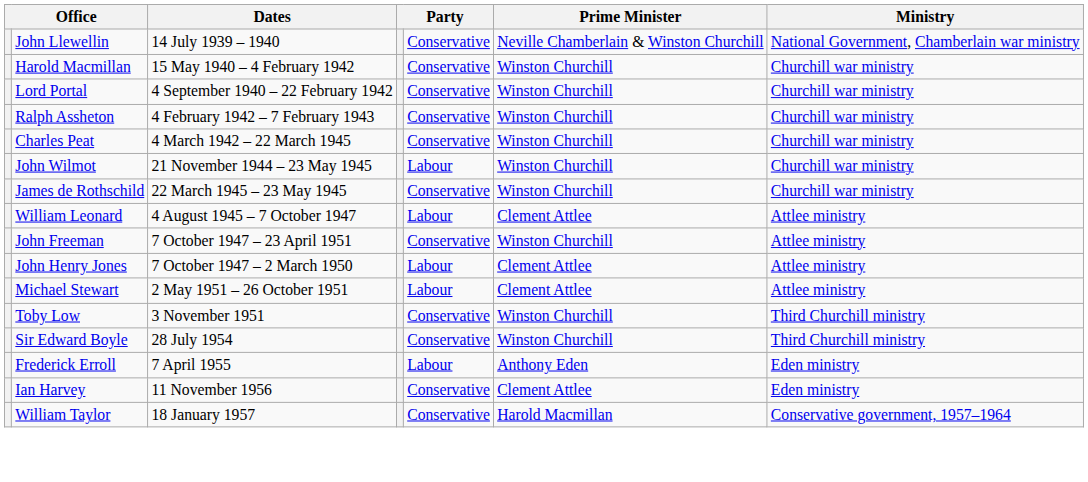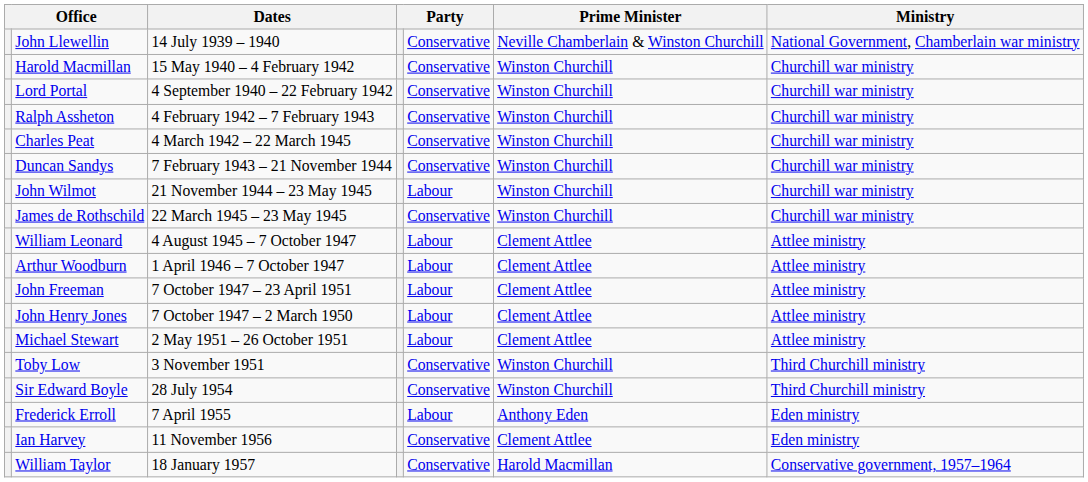+ row: (64, 166)
+ row: (71, 265)
(449, 240) Conservative -> (430, 290) Labour
(555, 240) Winston Churchill -> (544, 290) Clement Attlee
